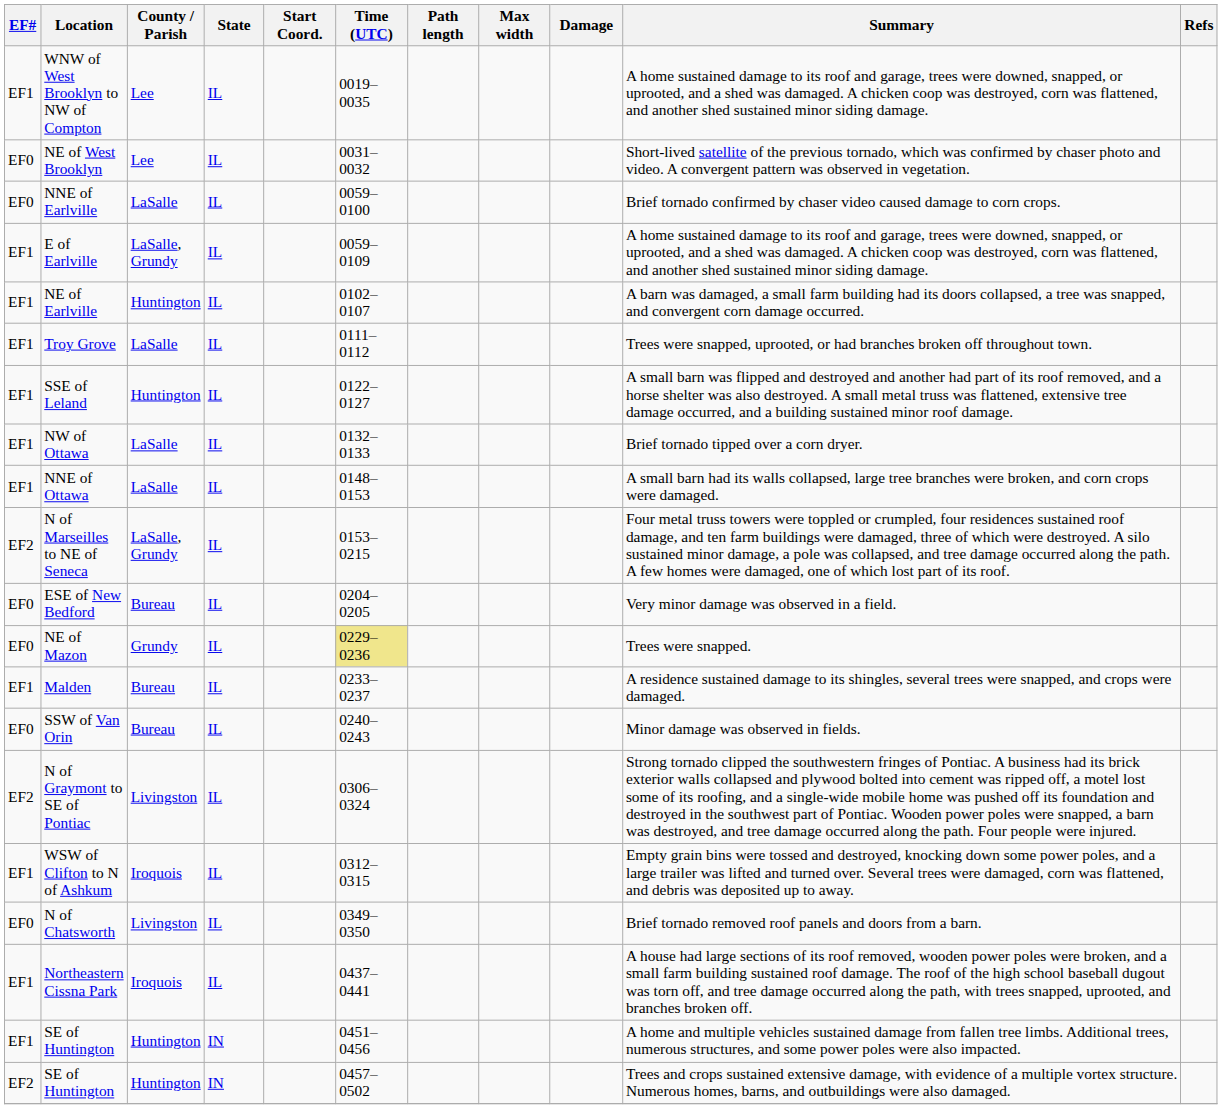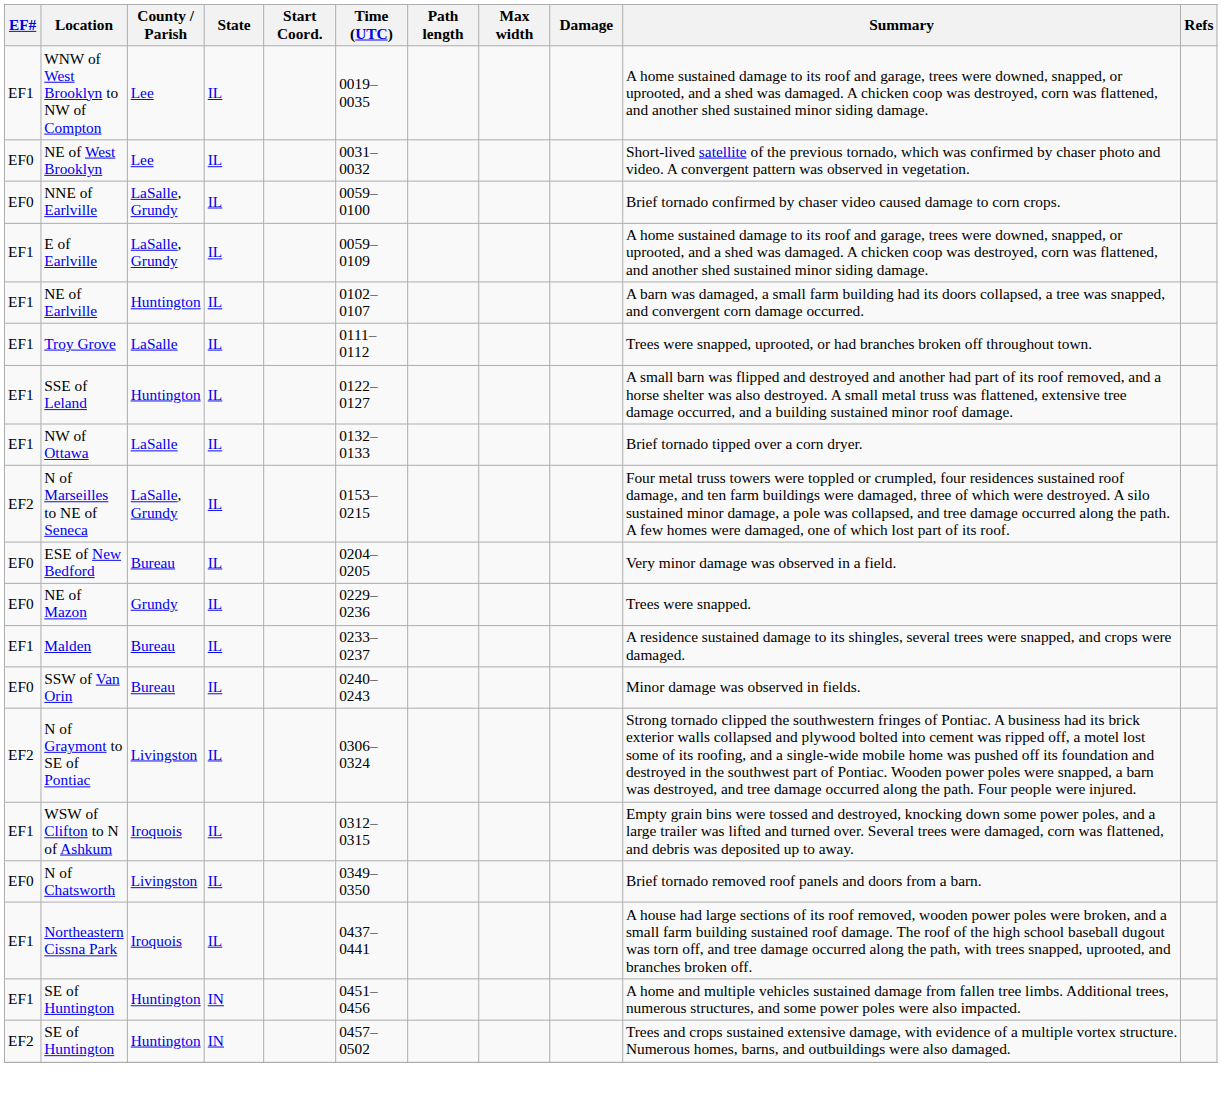(154, 202) LaSalle -> (156, 202) LaSalle, Grundy
- row: (21, 486)
(358, 645) khaki background -> (358, 604) no background
